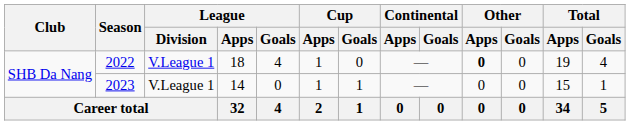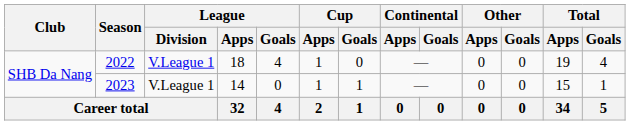(481, 62) bold -> (481, 62) normal
